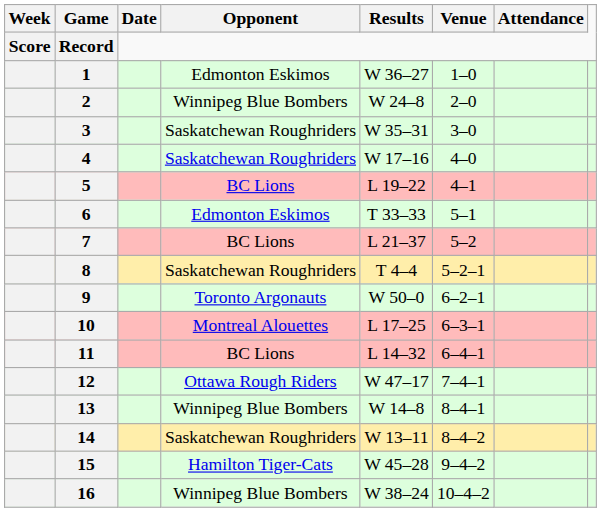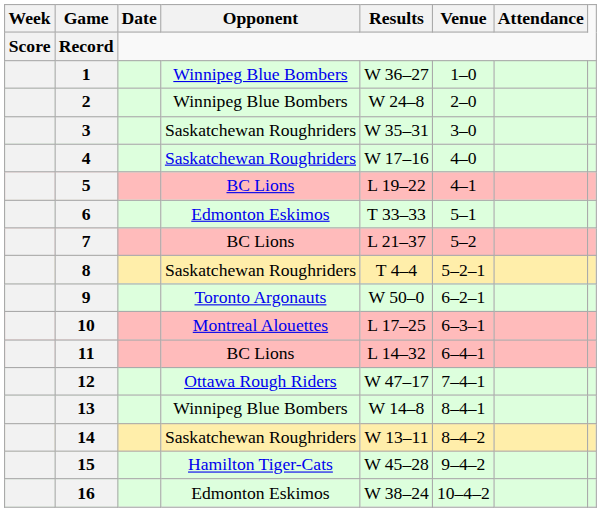(260, 74) Edmonton Eskimos -> (260, 74) Winnipeg Blue Bombers
(260, 492) Winnipeg Blue Bombers -> (260, 492) Edmonton Eskimos
